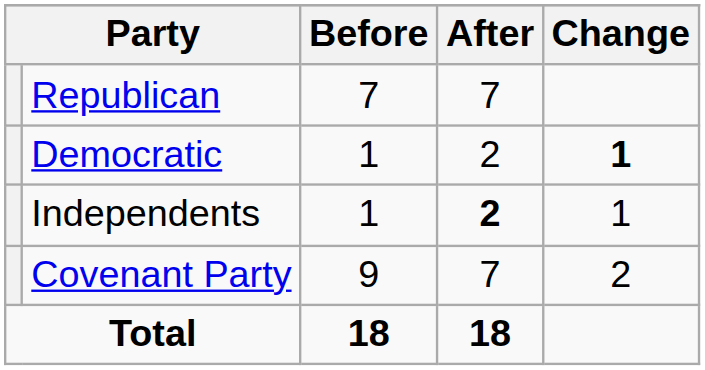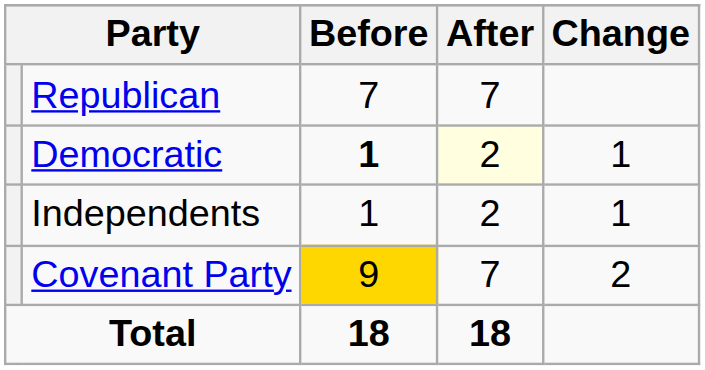(369, 154) normal -> (369, 154) bold
(490, 154) no background -> (490, 154) lightyellow background
(621, 154) bold -> (621, 154) normal
(490, 214) bold -> (490, 214) normal
(369, 273) no background -> (369, 273) gold background
